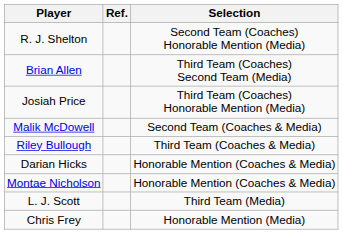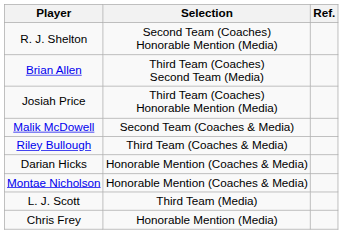columns swapped: (234, 13) <-> (117, 13)
